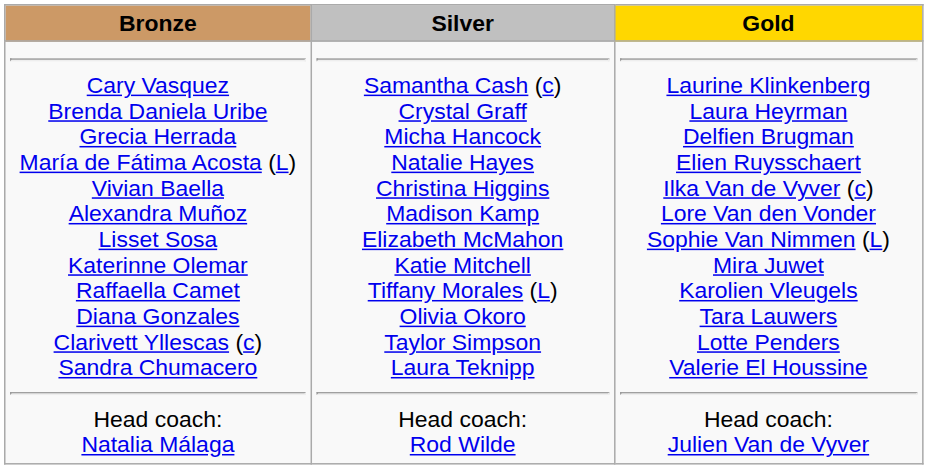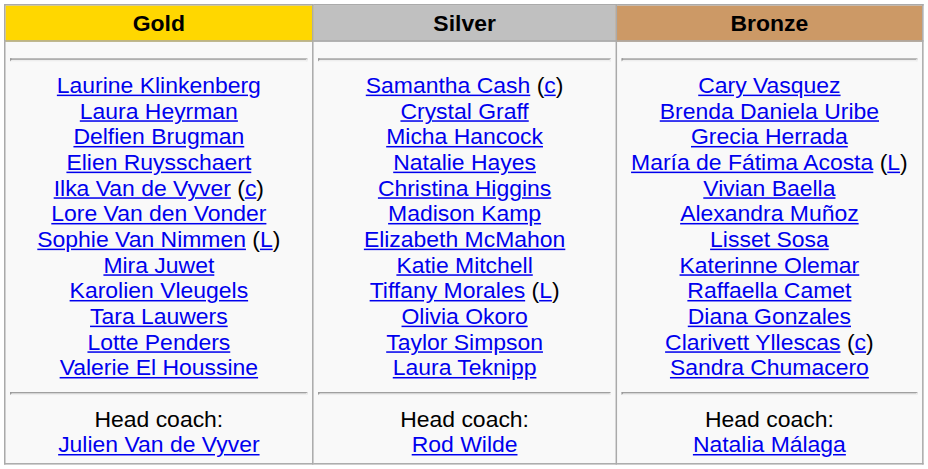columns swapped: (768, 23) <-> (158, 23)
